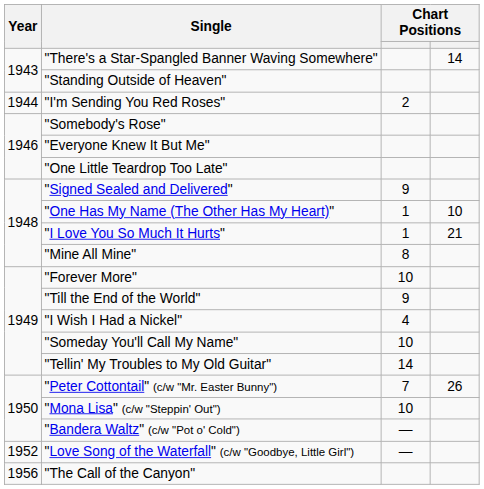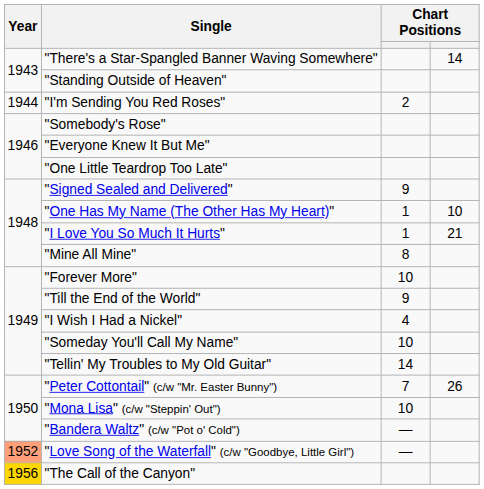(23, 451) no background -> (23, 451) lightsalmon background
(23, 473) no background -> (23, 473) gold background
